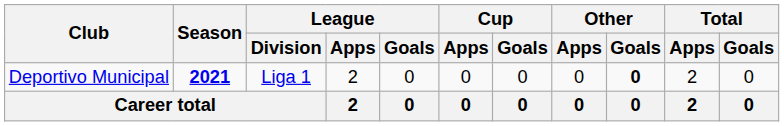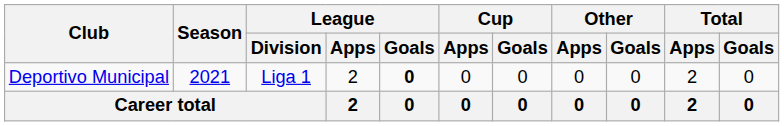(210, 76) bold -> (210, 76) normal
(409, 76) normal -> (409, 76) bold
(636, 76) bold -> (636, 76) normal
